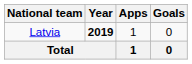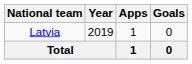(101, 31) bold -> (101, 31) normal
